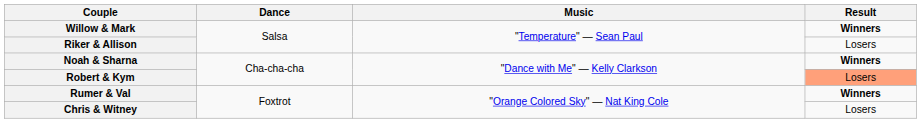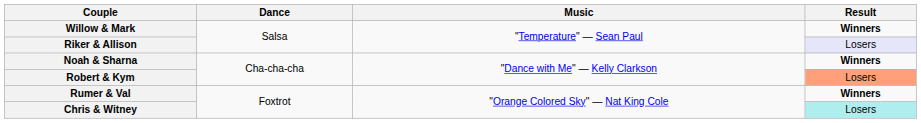(861, 45) no background -> (861, 45) lavender background
(861, 110) no background -> (861, 110) paleturquoise background
